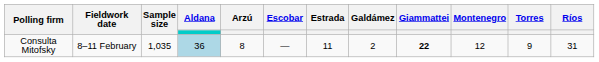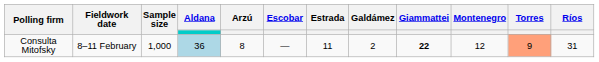(160, 46) 1,035 -> (160, 46) 1,000
(530, 46) no background -> (530, 46) lightsalmon background
